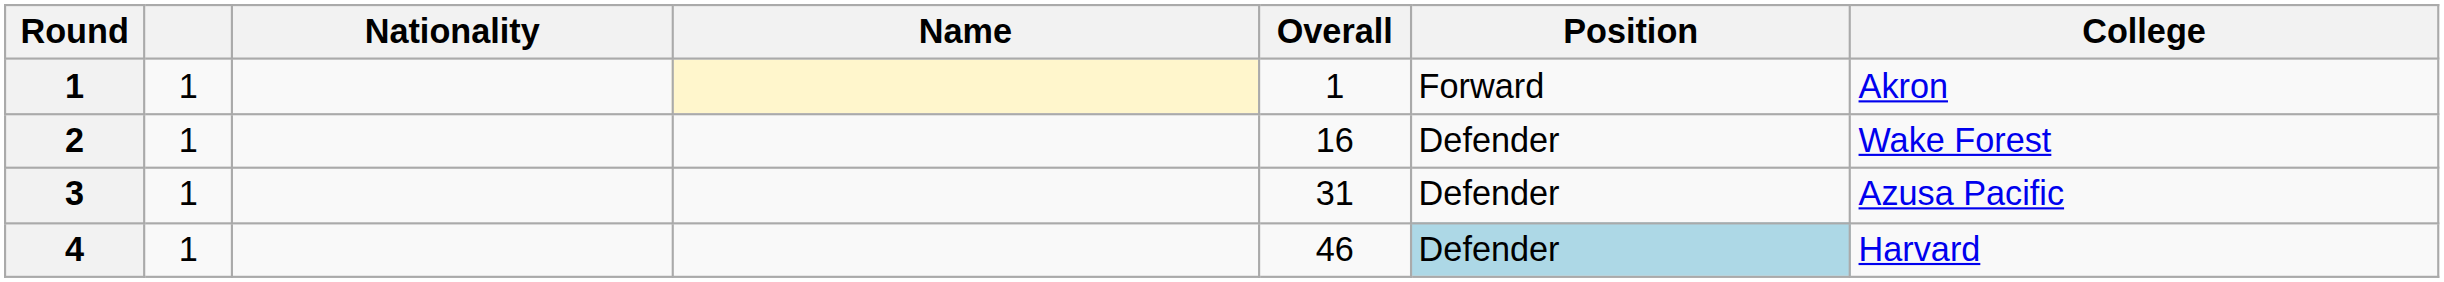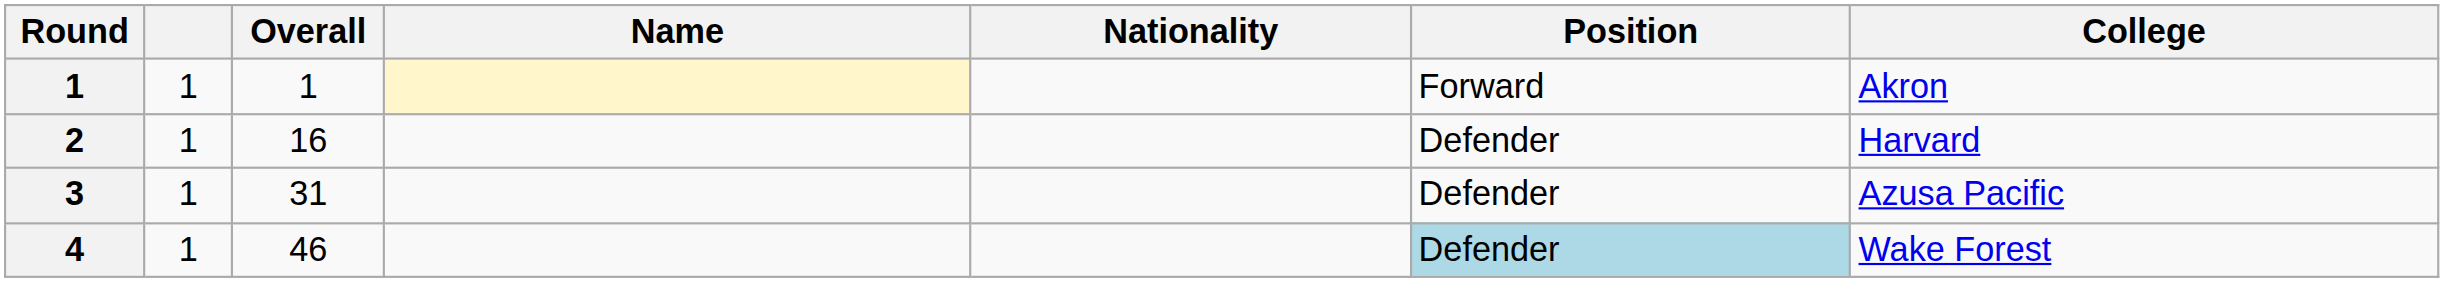columns swapped: (1335, 31) <-> (452, 31)
(1955, 140) Wake Forest -> (1919, 140) Harvard
(1919, 248) Harvard -> (1955, 248) Wake Forest
